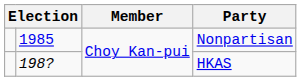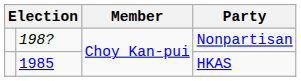(36, 40) 1985 -> (36, 40) 198?
(36, 64) 198? -> (36, 64) 1985
